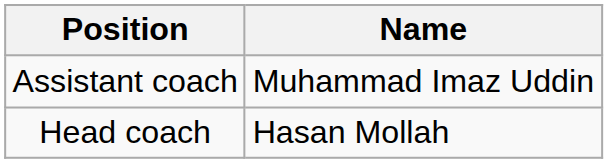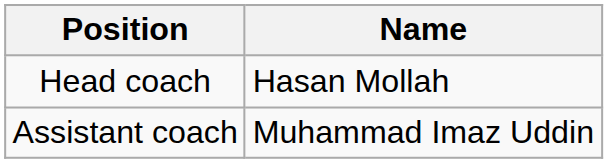rows swapped: (125, 132) <-> (125, 81)
